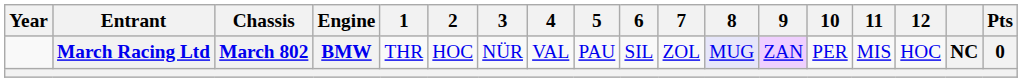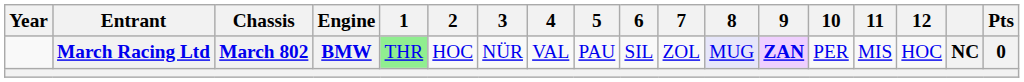(404, 51) no background -> (404, 51) lightgreen background
(783, 51) normal -> (784, 51) bold
